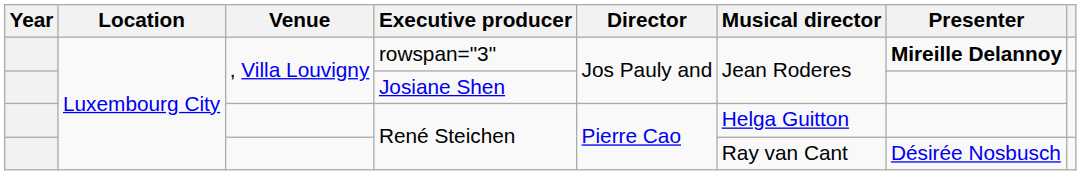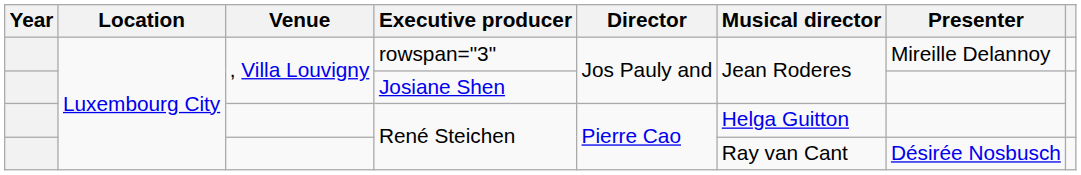(976, 53) bold -> (971, 53) normal
